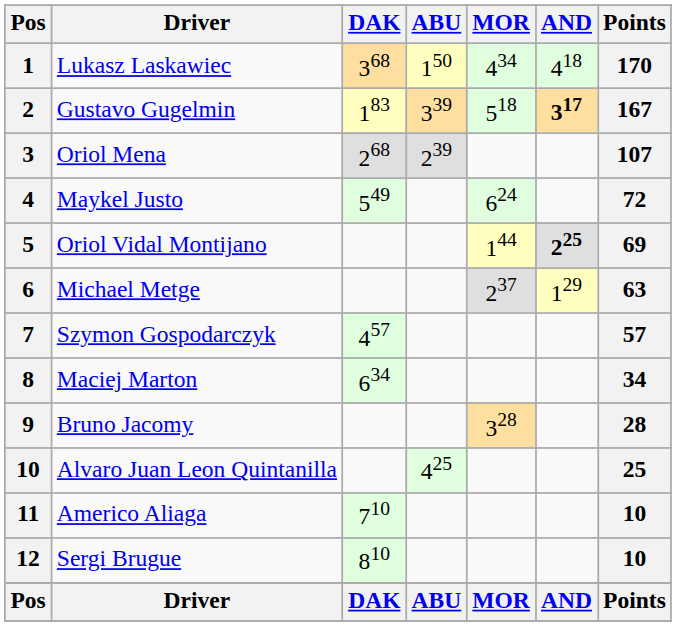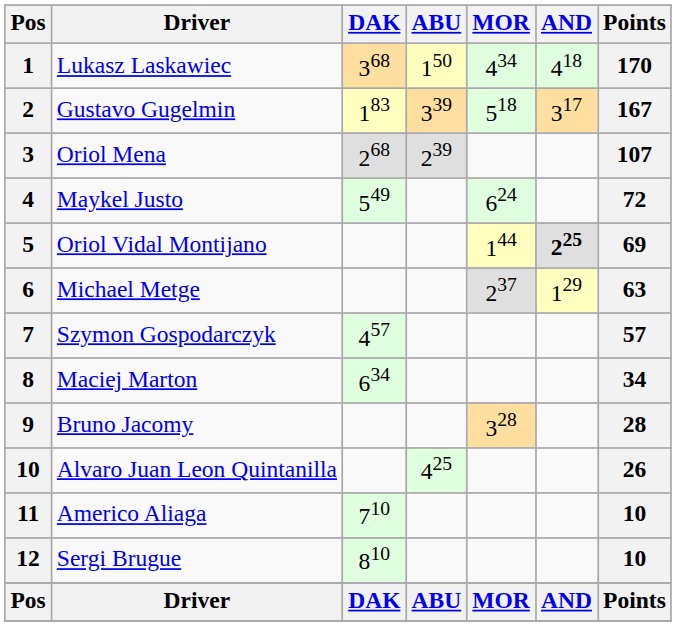(566, 110) bold -> (566, 110) normal
(634, 469) 25 -> (634, 469) 26
